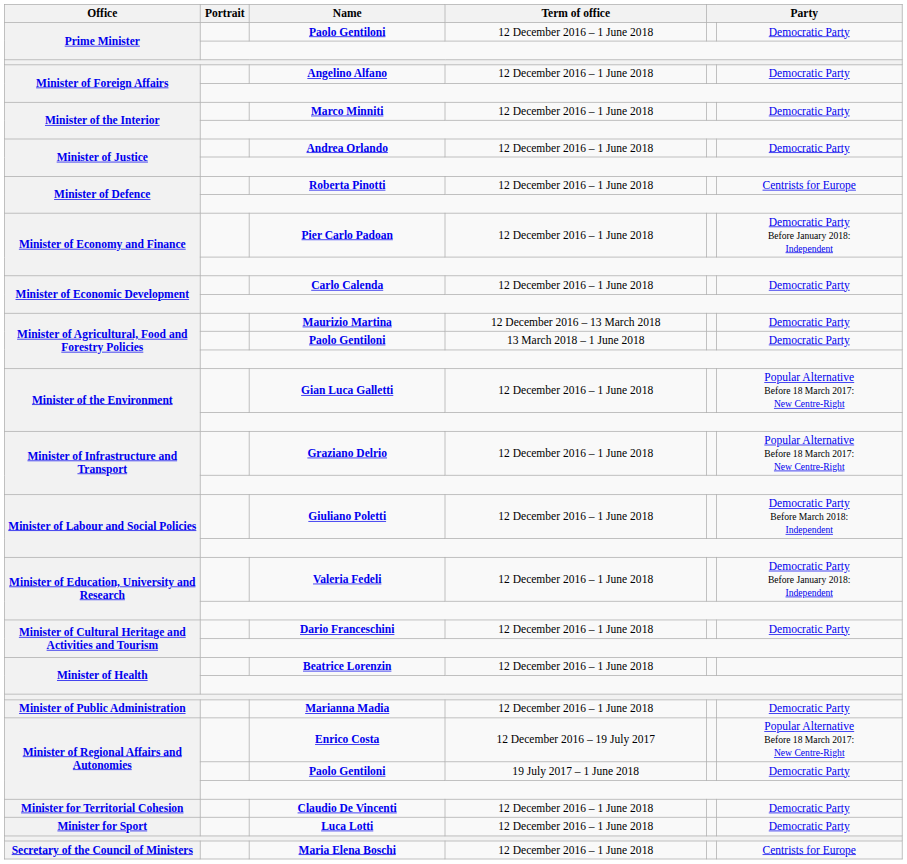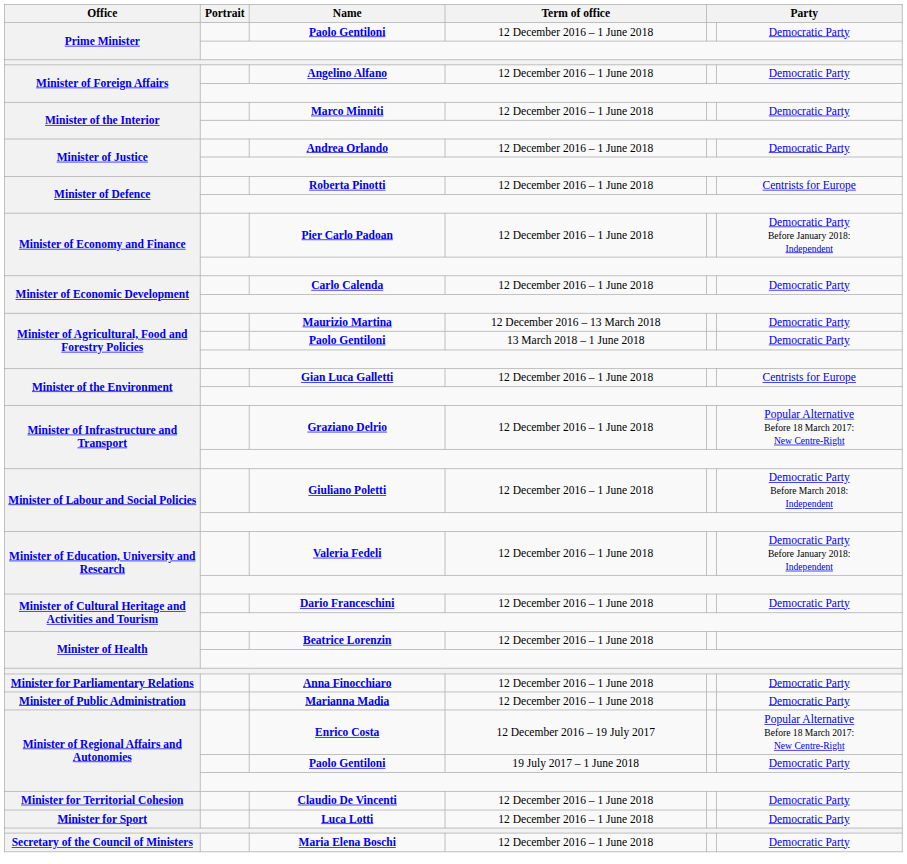(809, 390) Popular Alternative Before 18 March 2017: New Centre-Right -> (809, 377) Centrists for Europe
+ row: (102, 682)
(809, 850) Centrists for Europe -> (809, 842) Democratic Party
